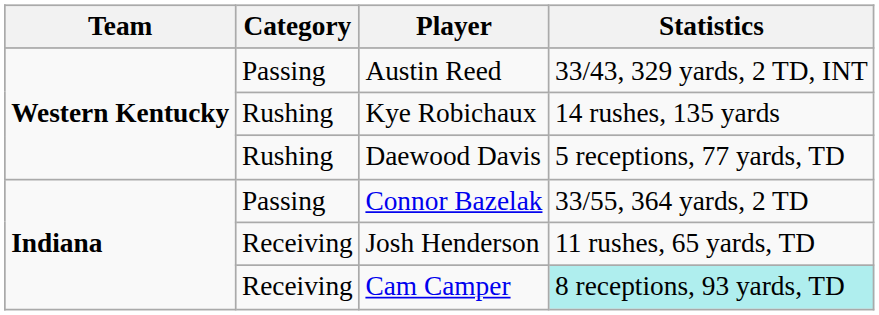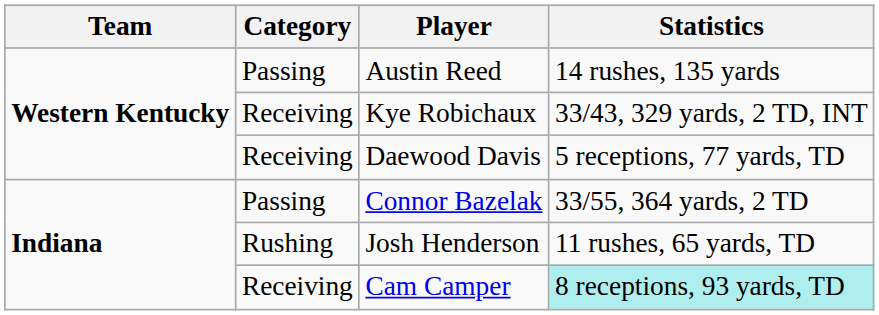(711, 69) 33/43, 329 yards, 2 TD, INT -> (668, 69) 14 rushes, 135 yards
(287, 113) Rushing -> (297, 113) Receiving
(668, 113) 14 rushes, 135 yards -> (711, 113) 33/43, 329 yards, 2 TD, INT
(287, 156) Rushing -> (297, 156) Receiving
(297, 243) Receiving -> (287, 243) Rushing
